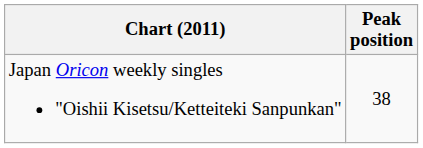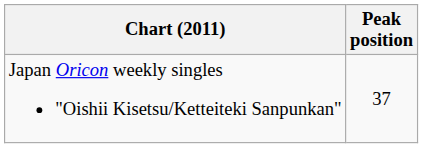(382, 98) 38 -> (382, 98) 37
